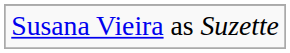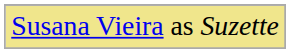(145, 26) no background -> (145, 26) khaki background
